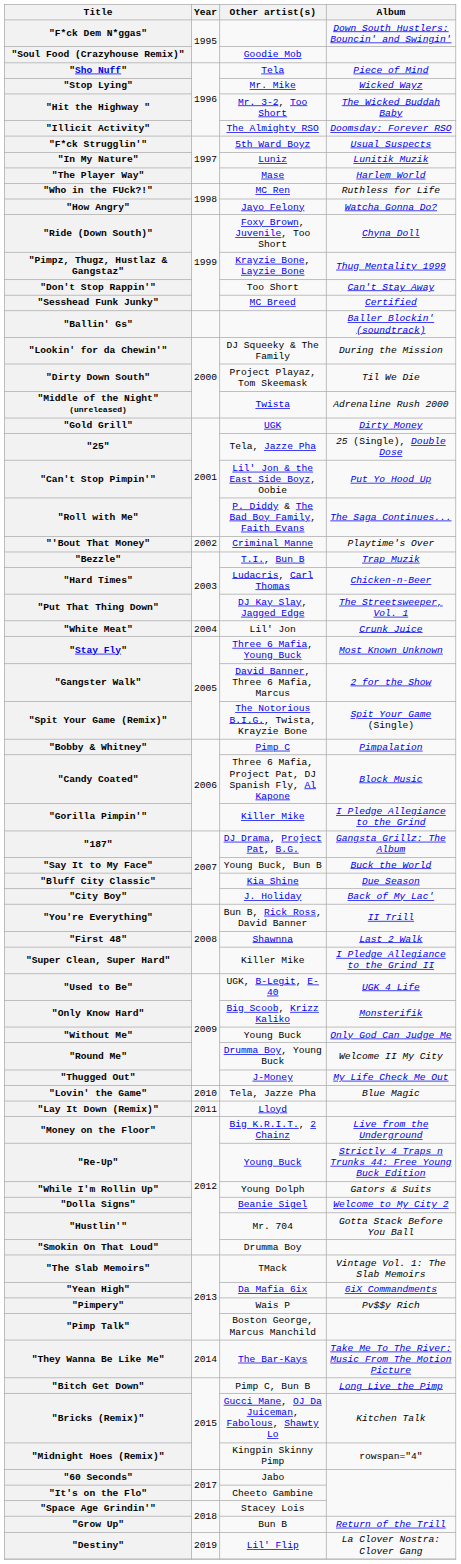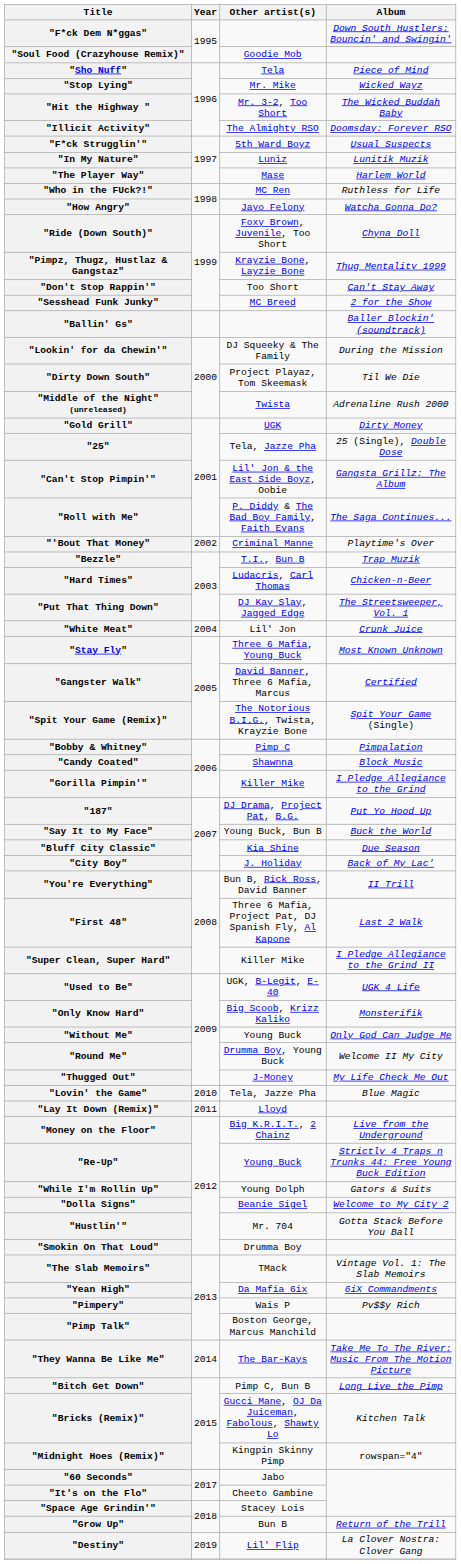(391, 303) Certified -> (391, 303) 2 for the Show
(391, 479) Put Yo Hood Up -> (391, 479) Gangsta Grillz: The Album
(391, 682) 2 for the Show -> (391, 682) Certified
(273, 779) Three 6 Mafia, Project Pat, DJ Spanish Fly, Al Kapone -> (273, 763) Shawnna
(391, 844) Gangsta Grillz: The Album -> (391, 811) Put Yo Hood Up
(273, 939) Shawnna -> (273, 922) Three 6 Mafia, Project Pat, DJ Spanish Fly, Al Kapone
